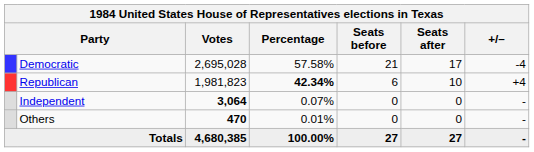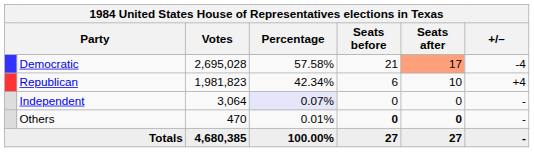(455, 64) no background -> (455, 64) lightsalmon background
(314, 83) bold -> (314, 83) normal
(232, 101) bold -> (232, 101) normal
(317, 101) no background -> (317, 101) lavender background
(237, 120) bold -> (237, 120) normal
(395, 120) normal -> (395, 120) bold
(459, 120) normal -> (459, 120) bold
